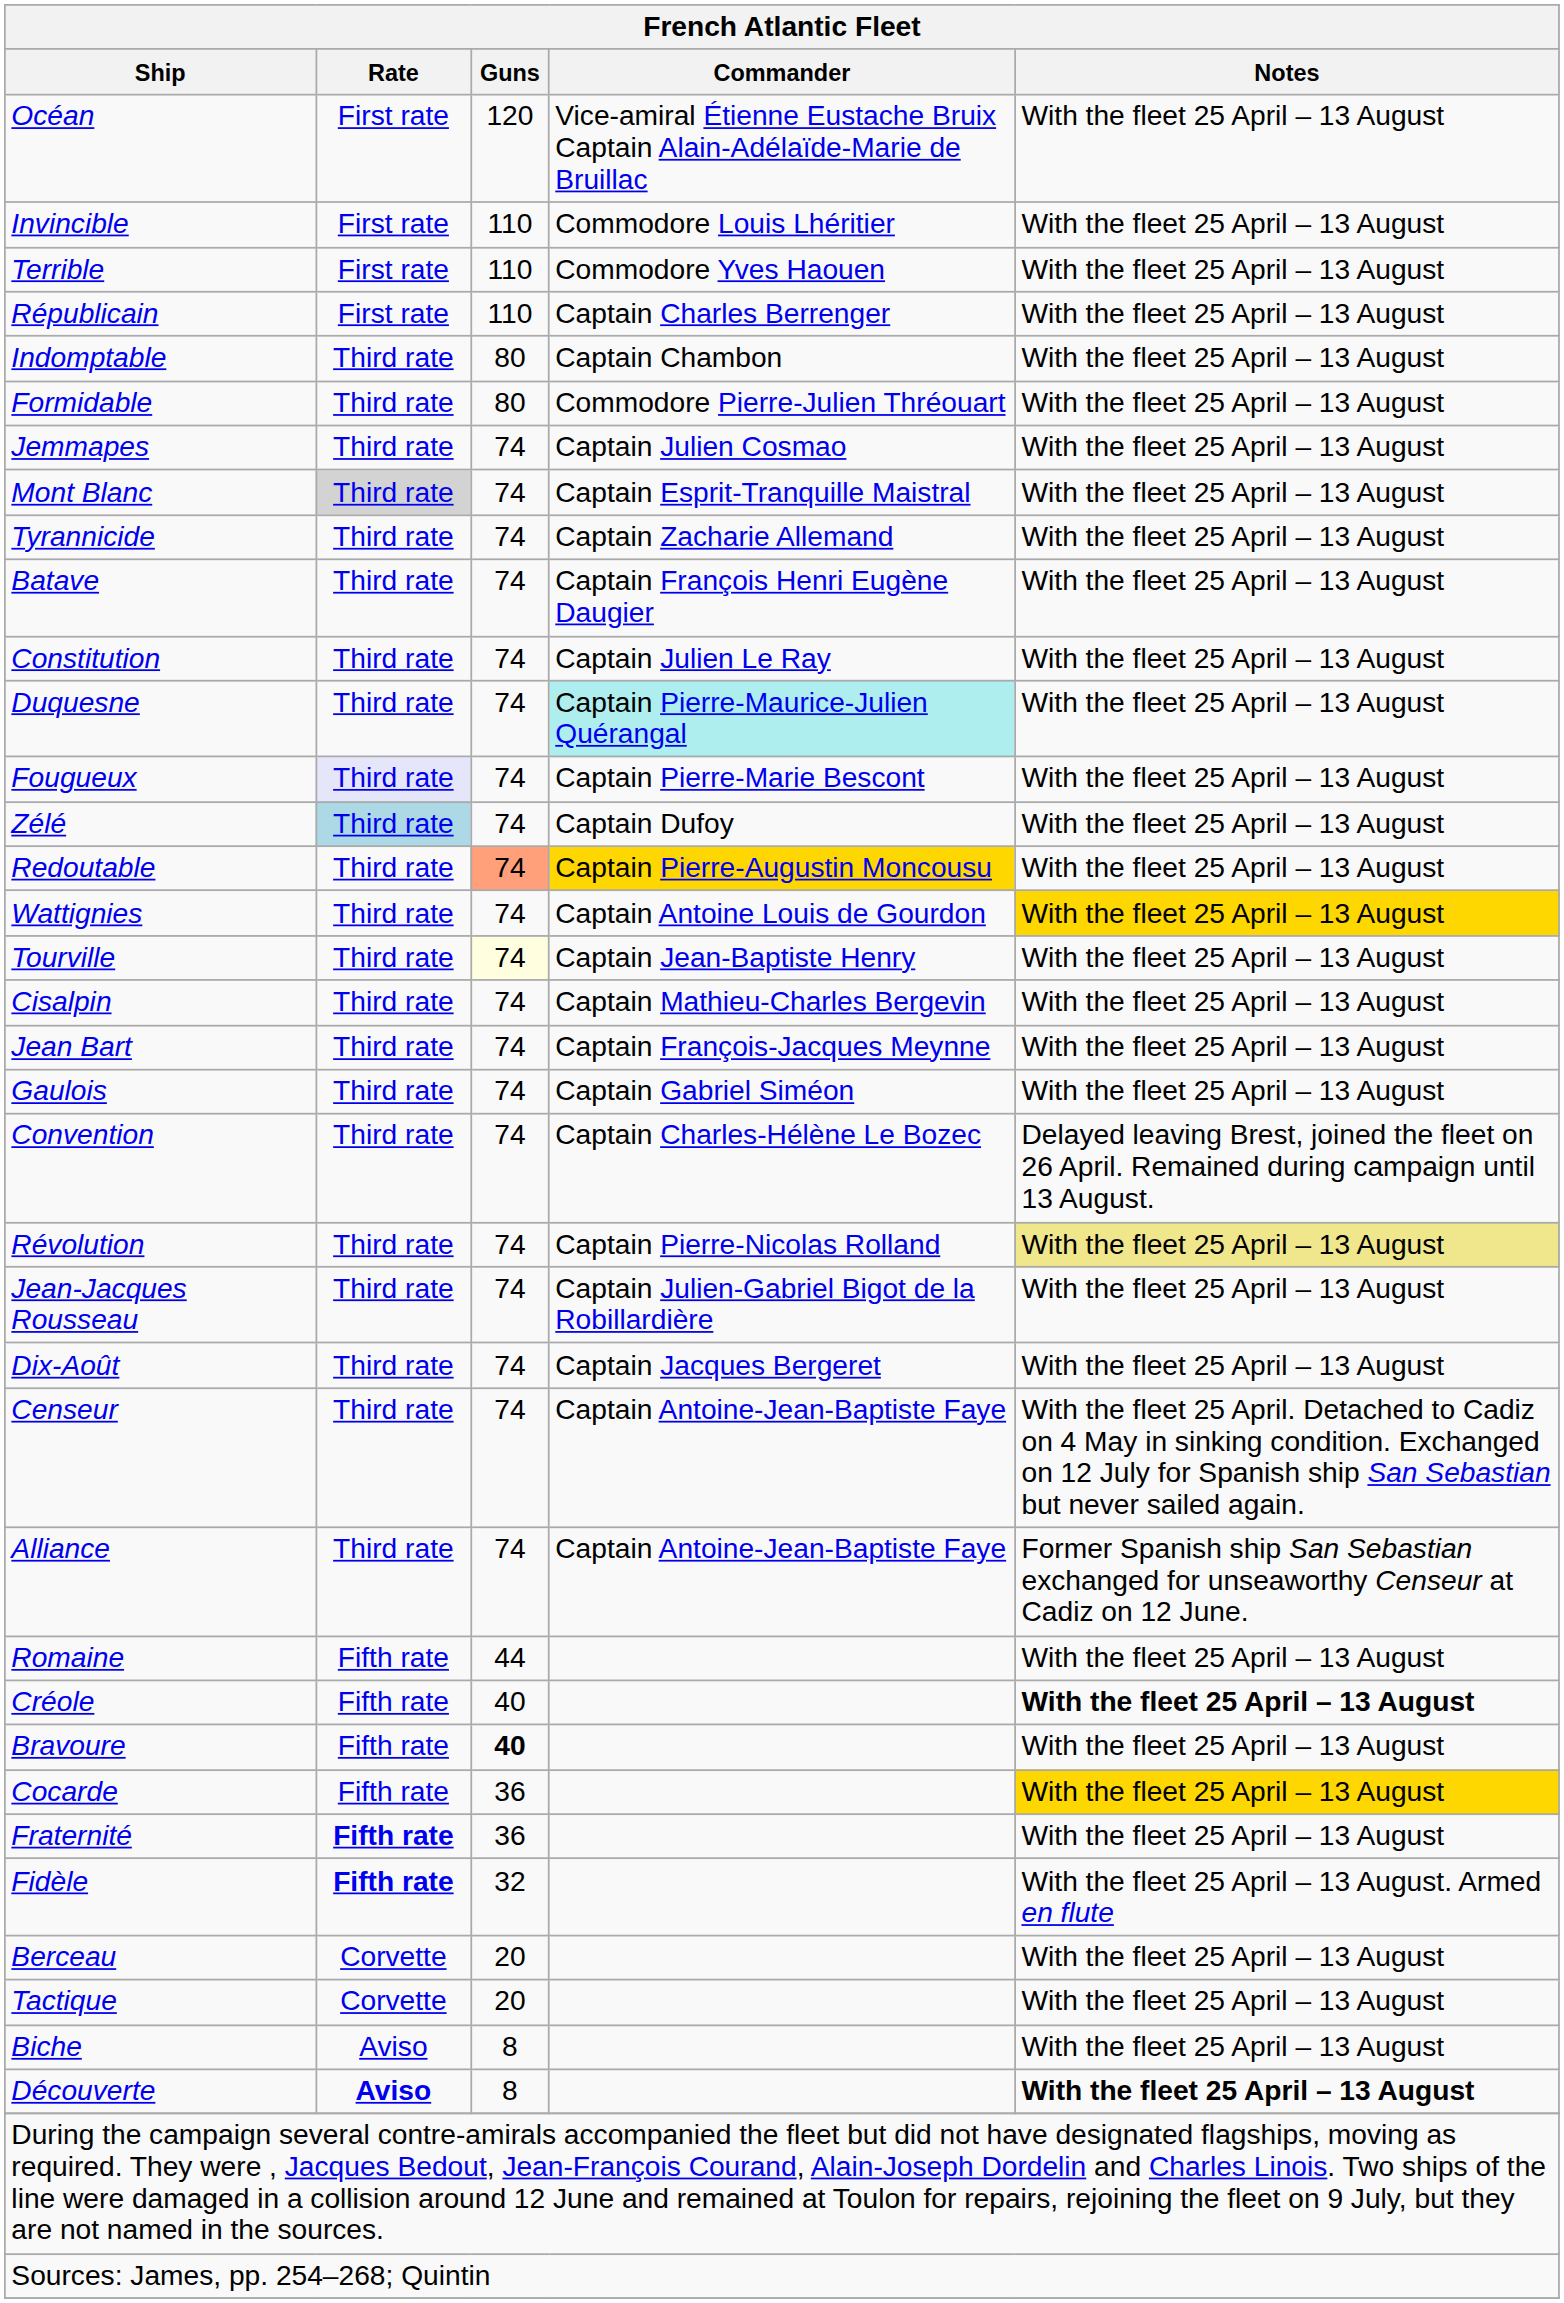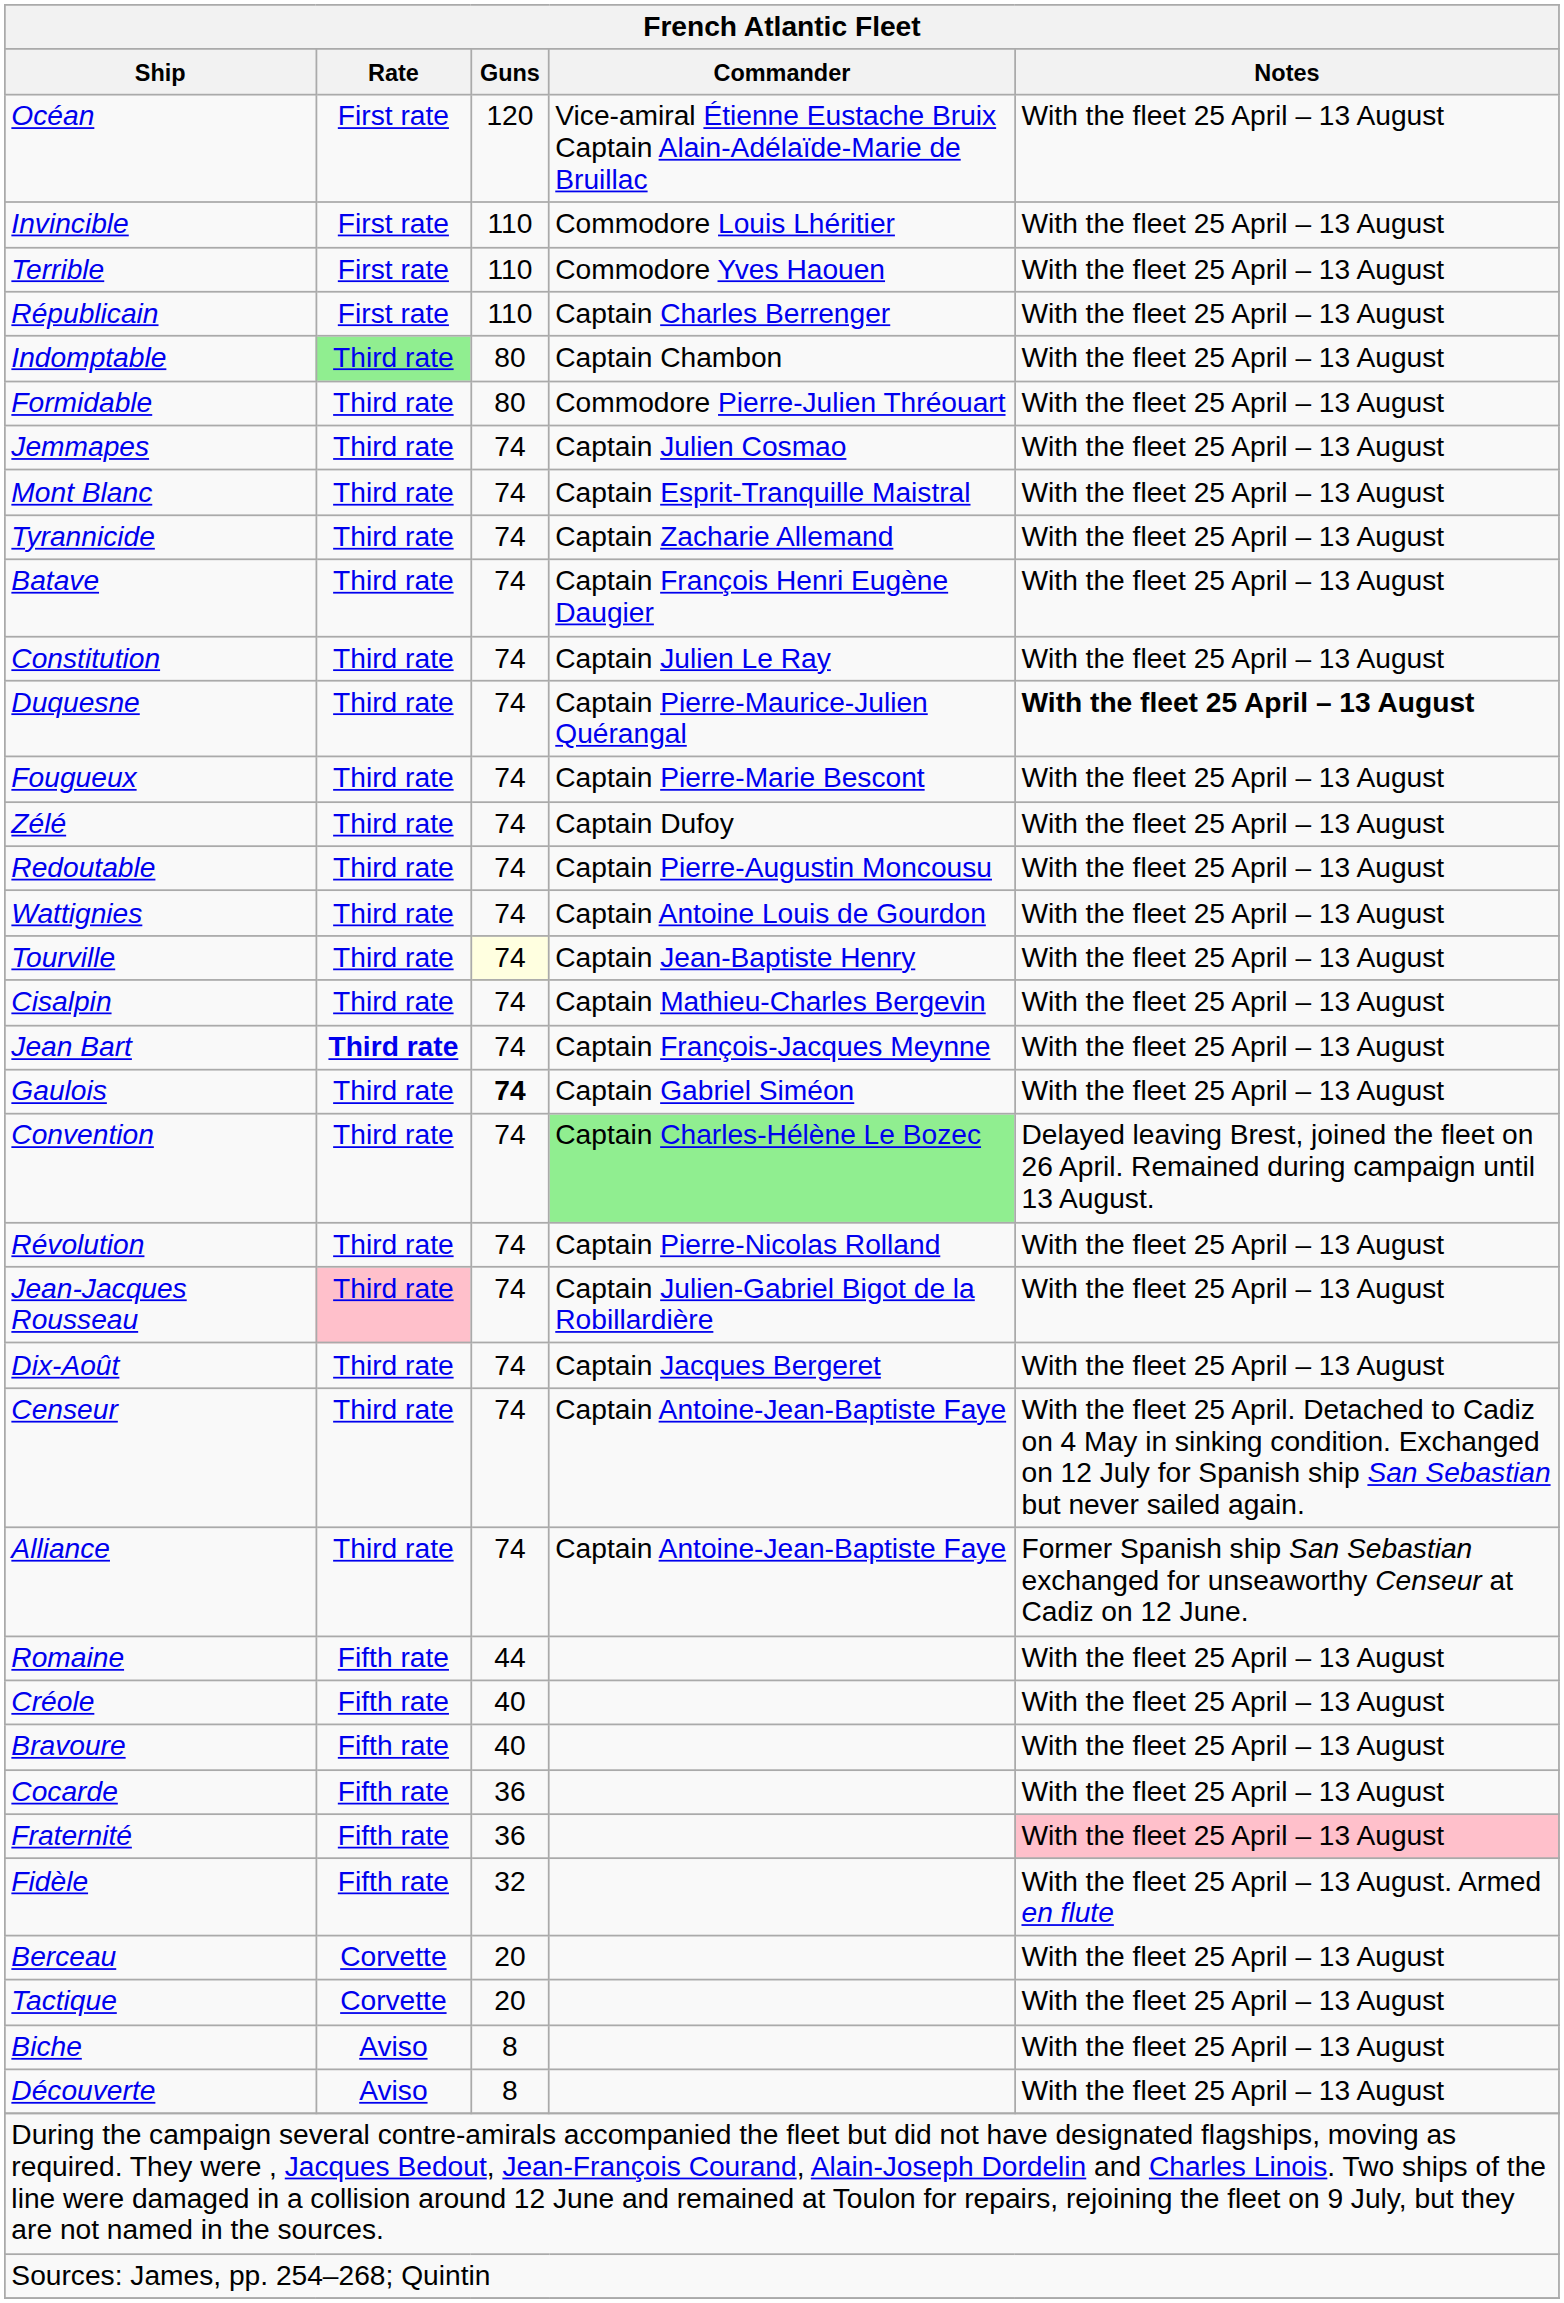(393, 358) no background -> (393, 358) lightgreen background
(393, 492) lightgrey background -> (393, 492) no background
(742, 718) paleturquoise background -> (742, 718) no background
(1233, 702) normal -> (1248, 702) bold
(393, 778) lavender background -> (393, 778) no background
(393, 823) lightblue background -> (393, 823) no background
(510, 868) lightsalmon background -> (510, 868) no background
(774, 868) gold background -> (774, 868) no background
(1233, 912) gold background -> (1233, 912) no background
(393, 1046) normal -> (393, 1046) bold
(510, 1091) normal -> (510, 1091) bold
(768, 1136) no background -> (768, 1136) lightgreen background
(1233, 1244) khaki background -> (1233, 1244) no background
(393, 1288) no background -> (393, 1288) pink background
(1248, 1702) bold -> (1233, 1702) normal
(510, 1746) bold -> (510, 1746) normal
(1233, 1791) gold background -> (1233, 1791) no background
(393, 1836) bold -> (393, 1836) normal
(1233, 1836) no background -> (1233, 1836) pink background
(393, 1880) bold -> (393, 1880) normal
(393, 2091) bold -> (393, 2091) normal
(1248, 2091) bold -> (1233, 2091) normal
